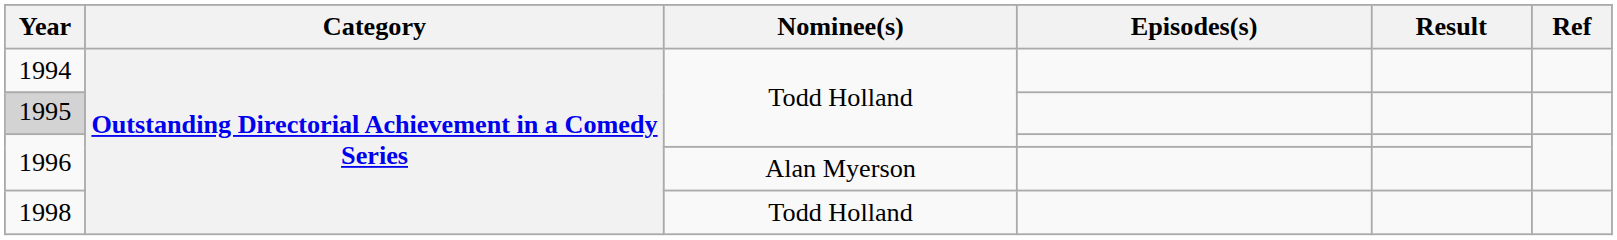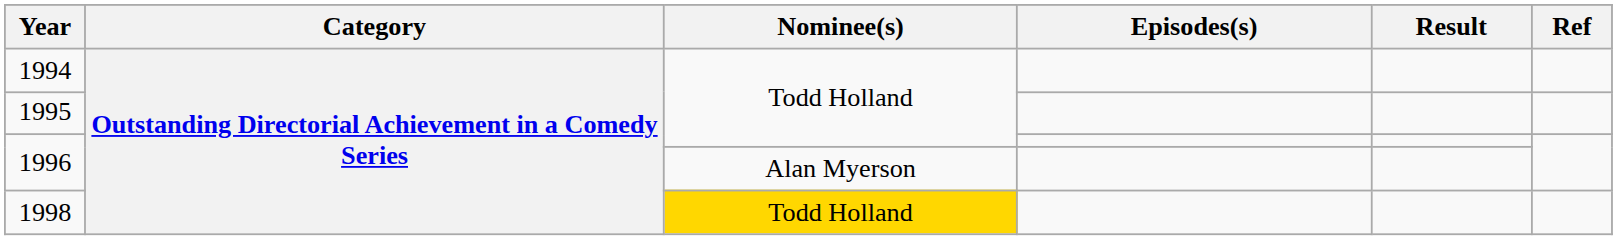(45, 112) lightgrey background -> (45, 112) no background
(841, 211) no background -> (841, 211) gold background
